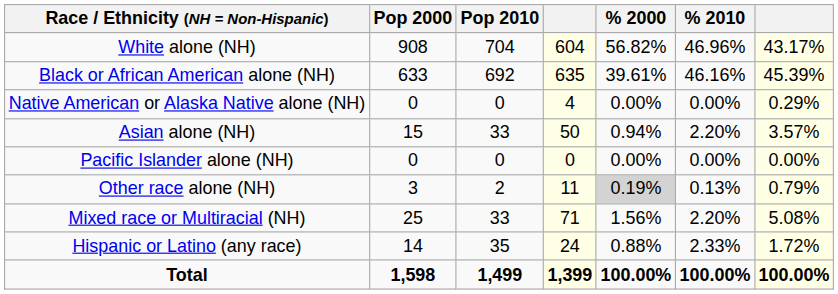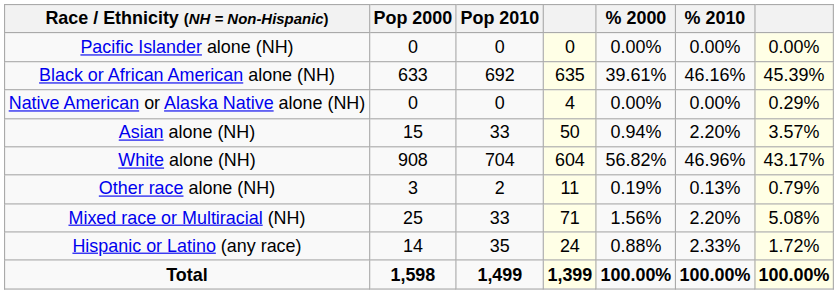rows swapped: (187, 47) <-> (187, 160)
(636, 189) lightgrey background -> (636, 189) no background
